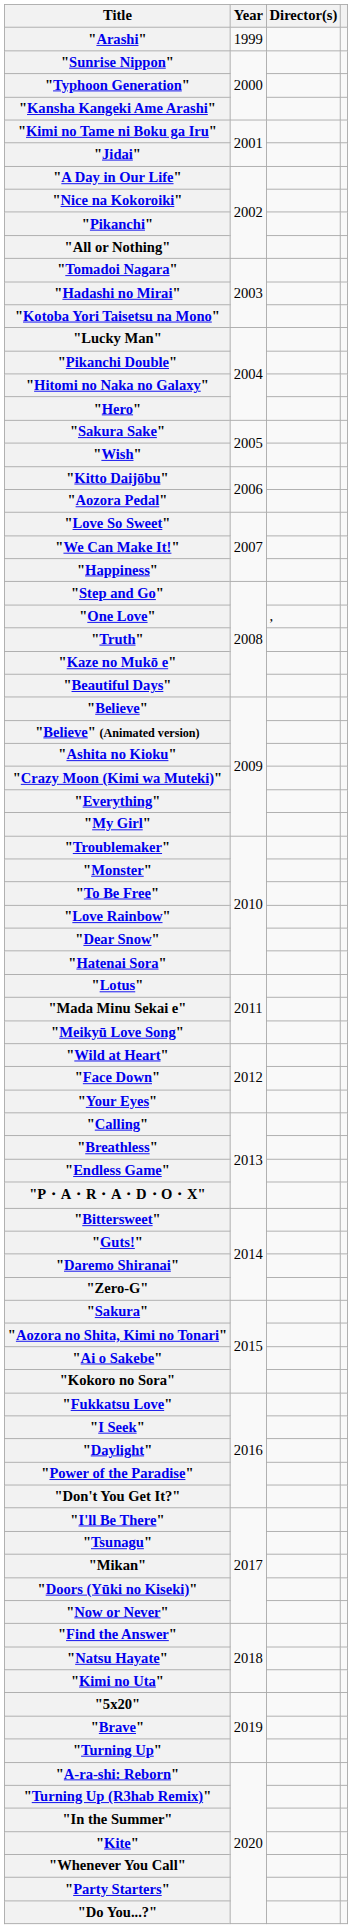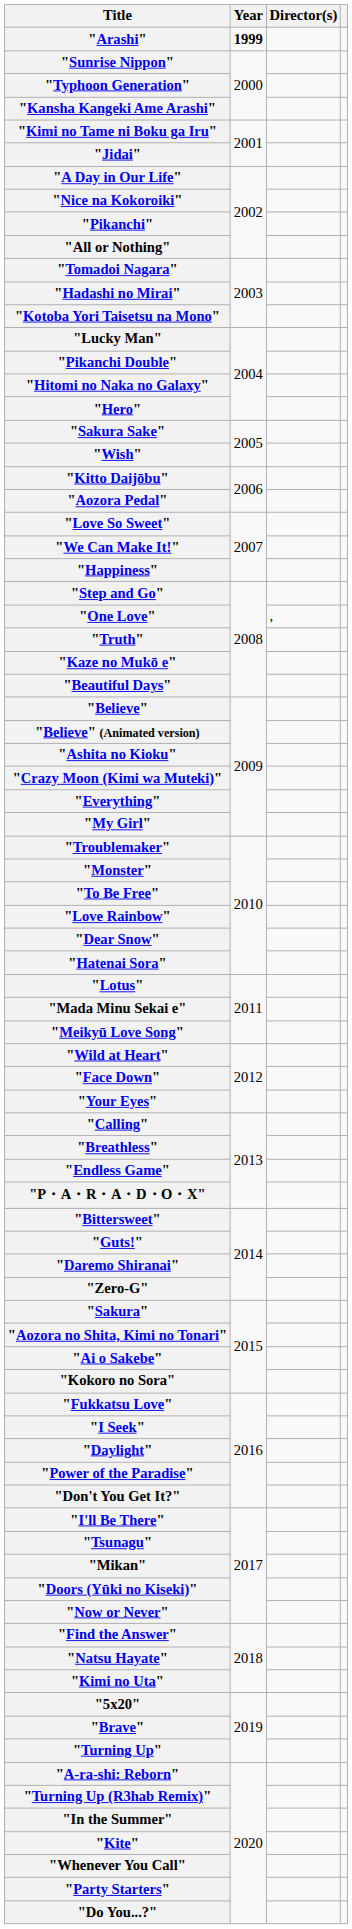(248, 39) normal -> (248, 39) bold
